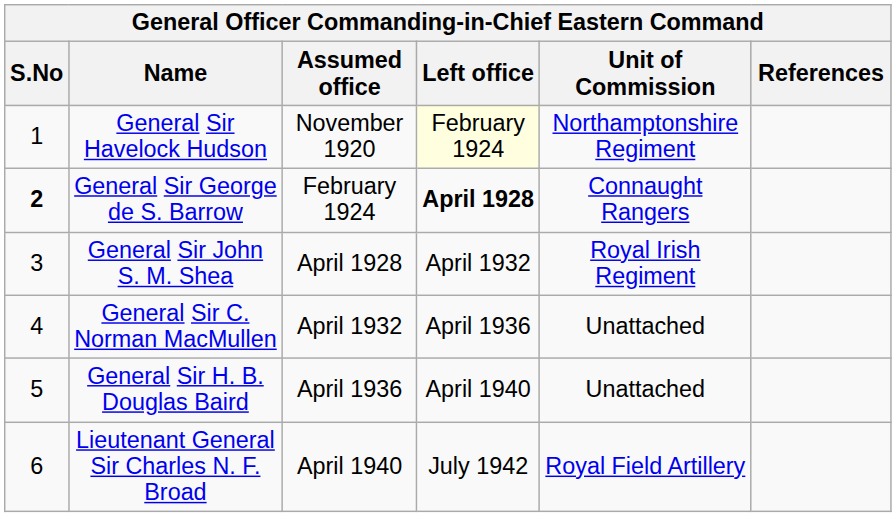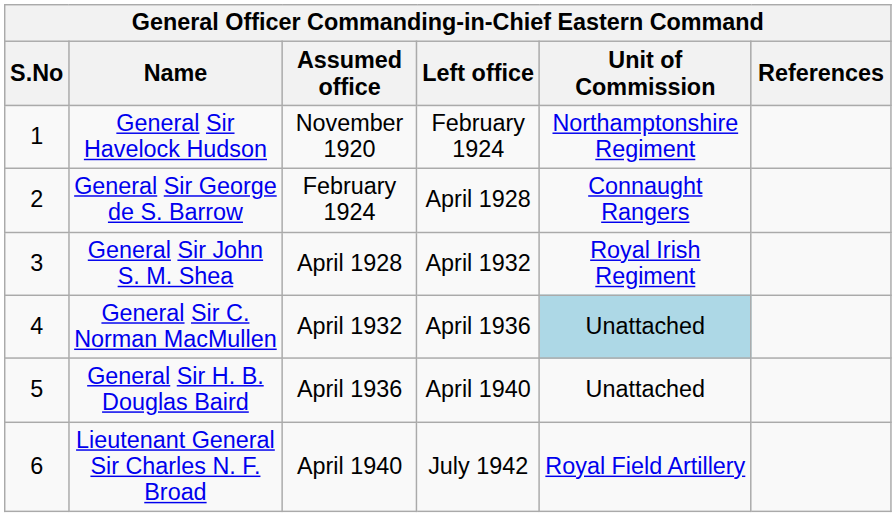(478, 136) lightyellow background -> (478, 136) no background
(37, 199) bold -> (37, 199) normal
(478, 199) bold -> (478, 199) normal
(645, 326) no background -> (645, 326) lightblue background
